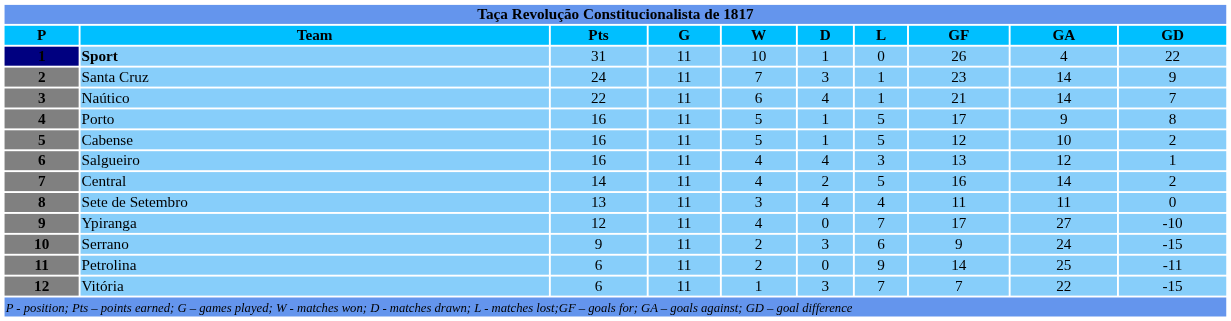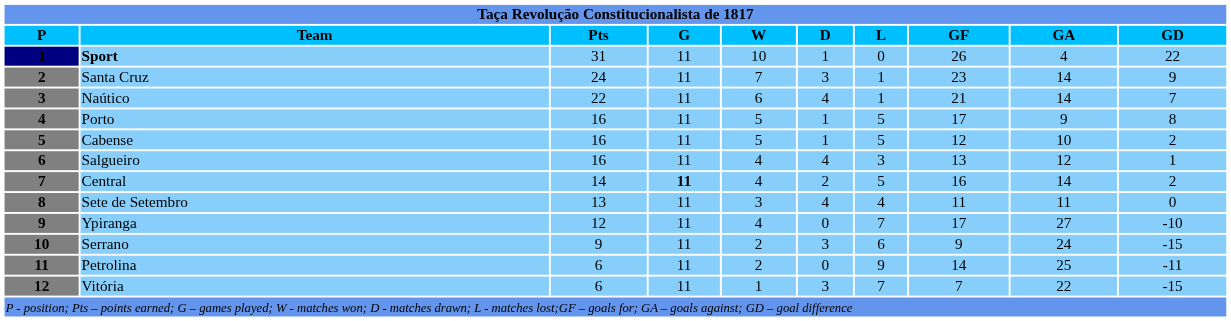(684, 181) normal -> (684, 181) bold
